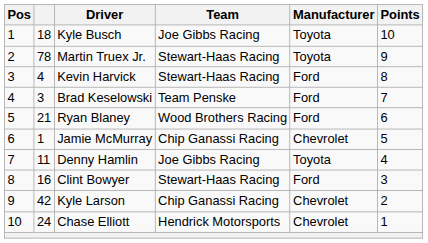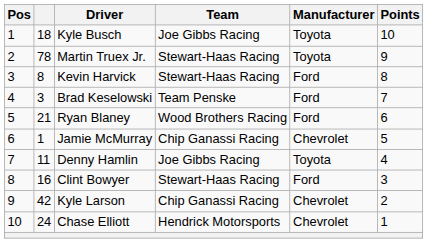(40, 76) 4 -> (40, 76) 8
